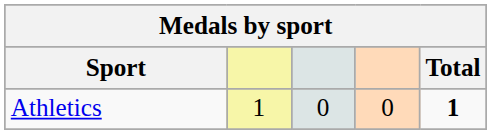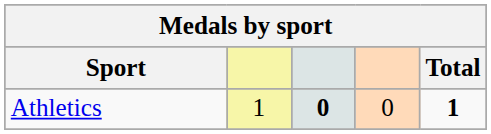(323, 108) normal -> (323, 108) bold
